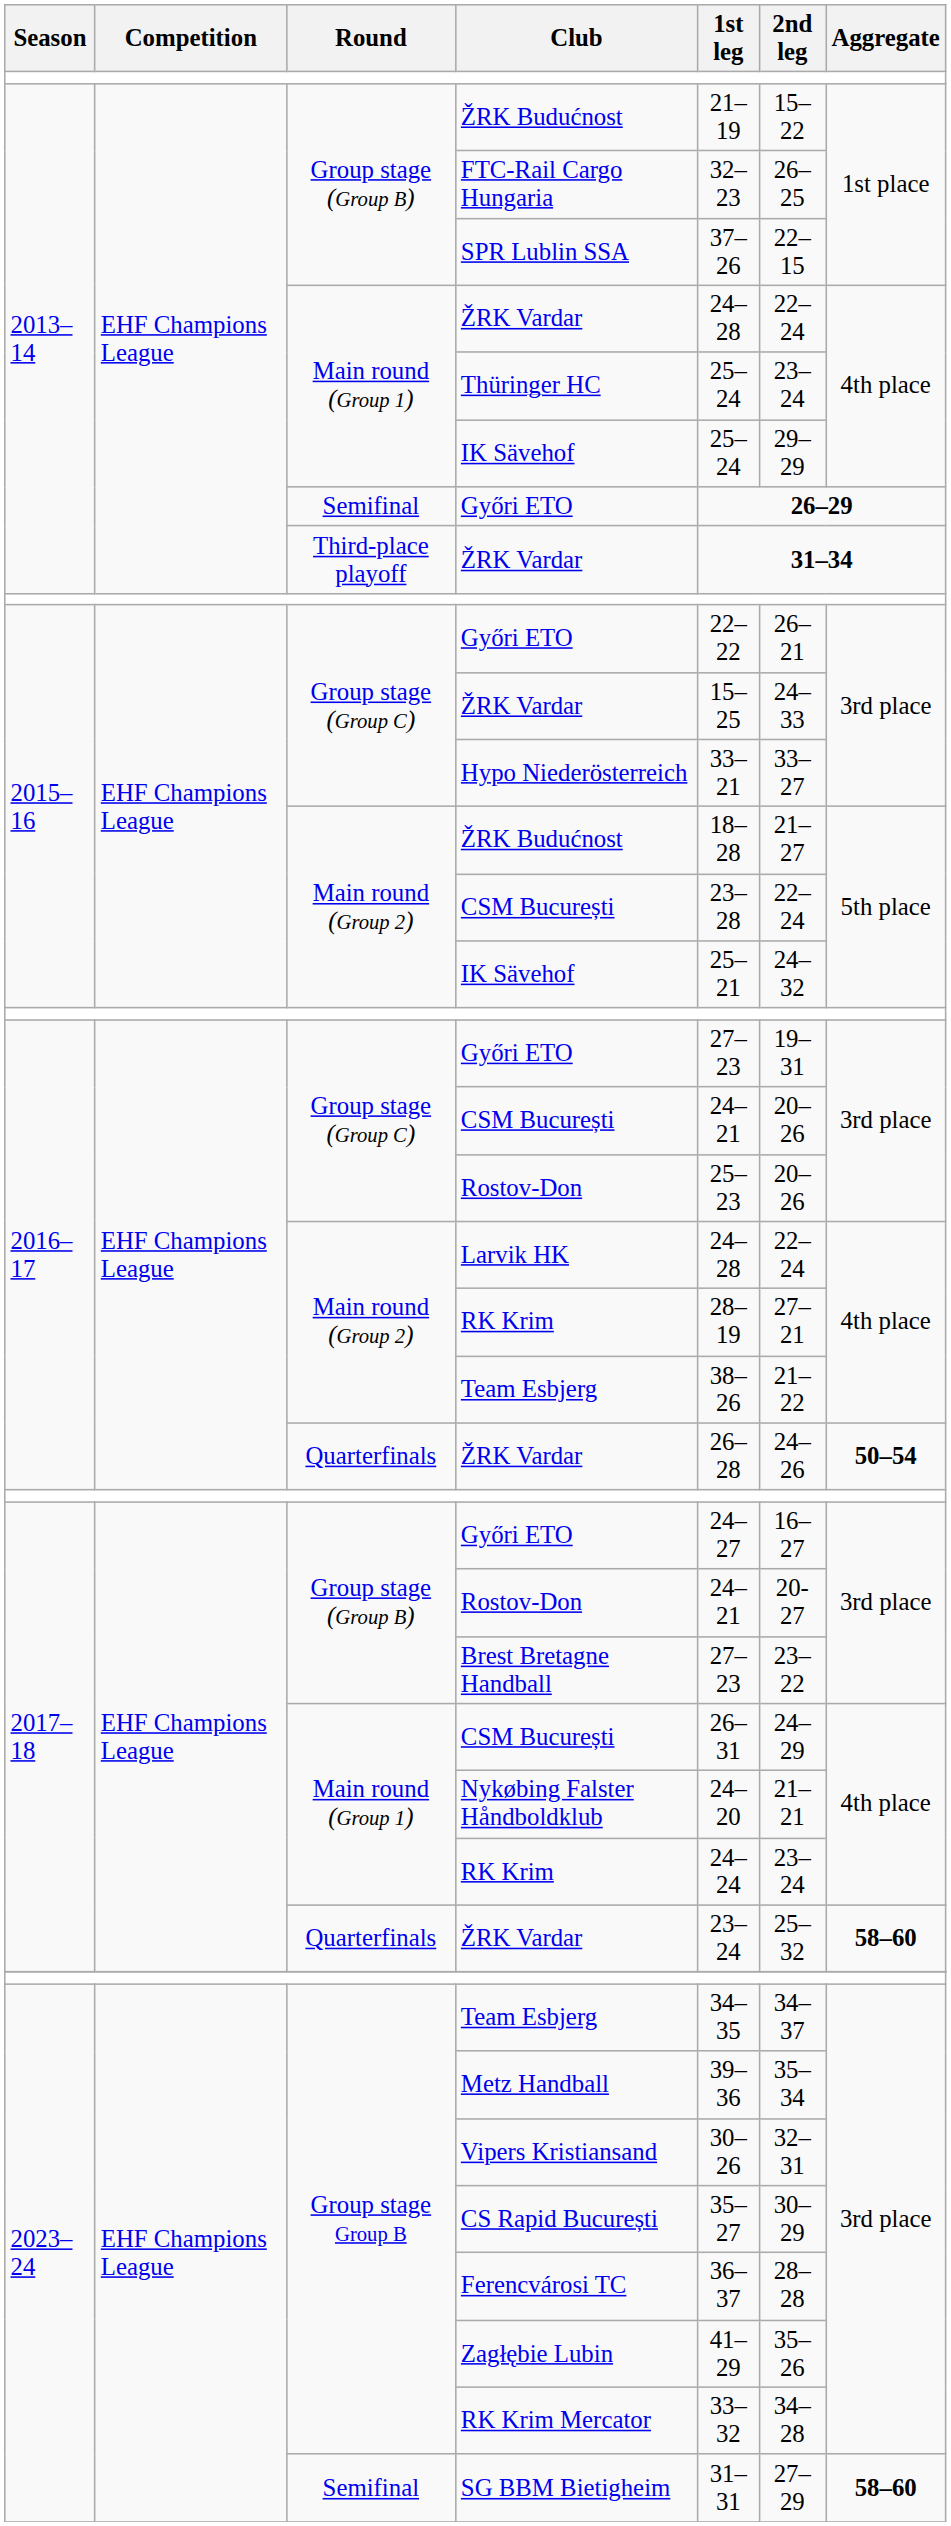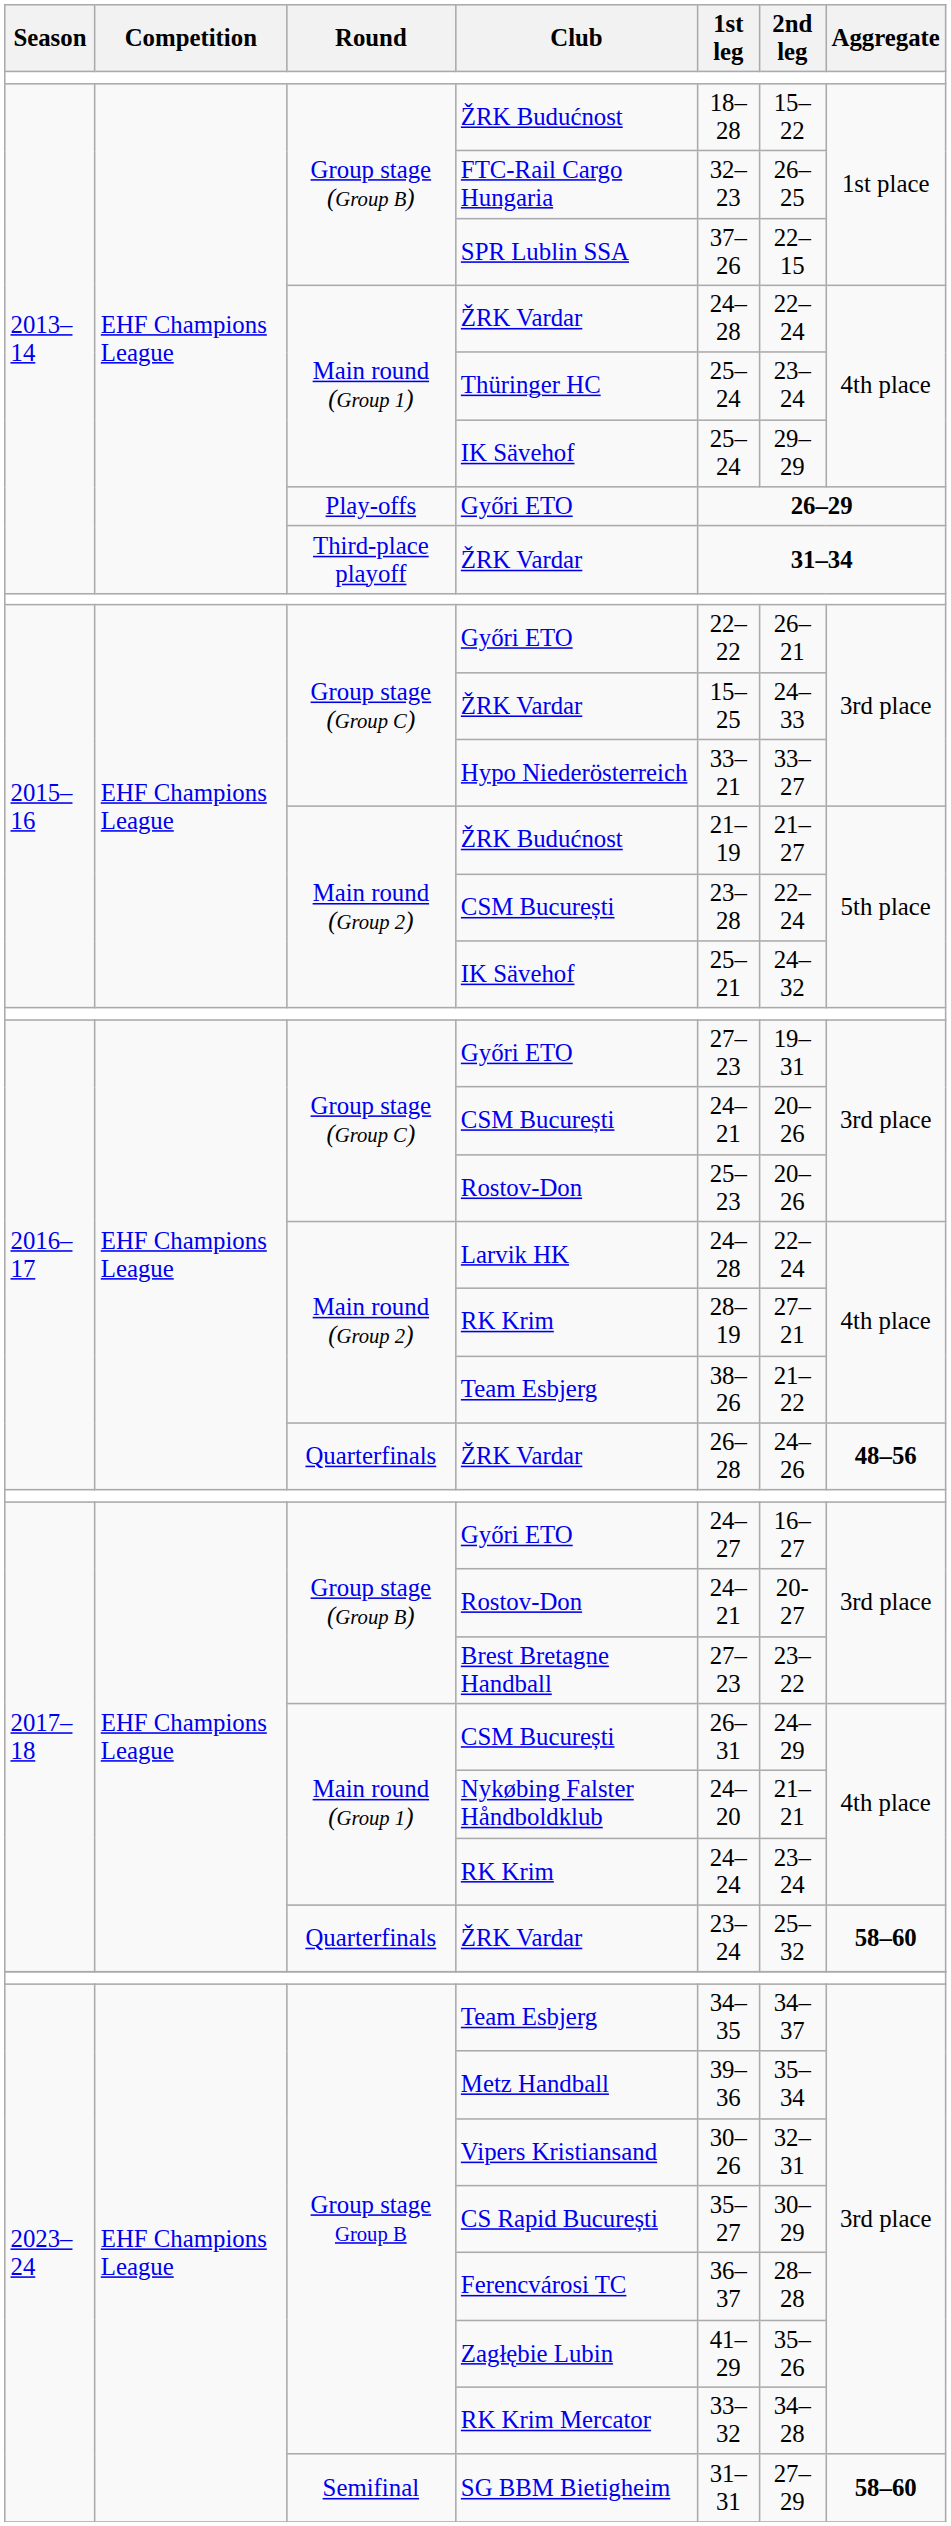(728, 116) 21–19 -> (728, 116) 18–28
(371, 506) Semifinal -> (371, 506) Play-offs
(728, 839) 18–28 -> (728, 839) 21–19
(886, 1456) 50–54 -> (886, 1456) 48–56
